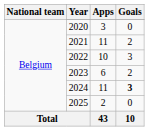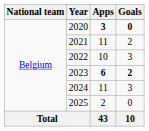(103, 27) normal -> (103, 27) bold
(130, 27) normal -> (130, 27) bold
(103, 73) normal -> (103, 73) bold
(130, 73) normal -> (130, 73) bold
(130, 88) bold -> (130, 88) normal
